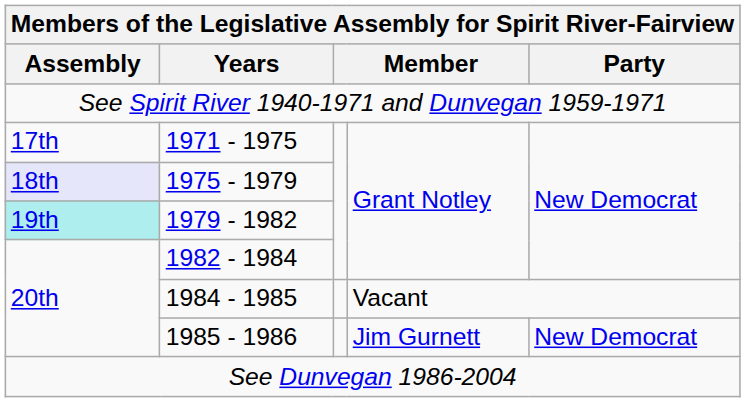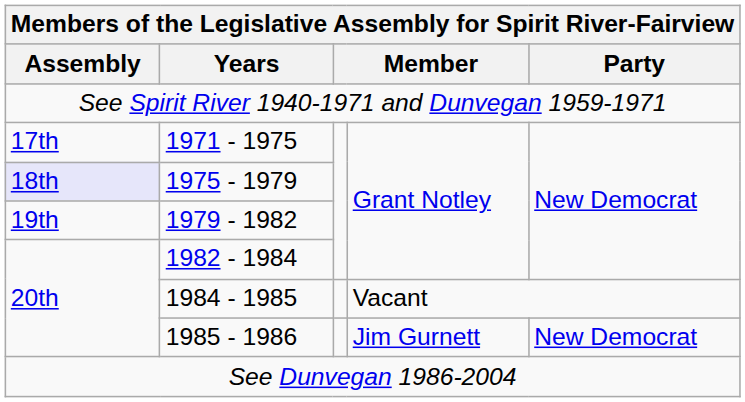(35, 220) paleturquoise background -> (35, 220) no background
